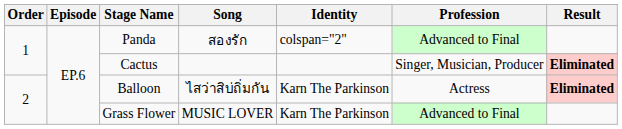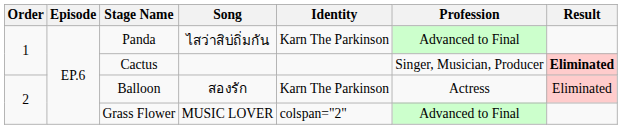(228, 40) สองรัก -> (228, 40) ไสว่าสิบ่ถิ่มกัน
(313, 39) colspan="2" -> (334, 39) Karn The Parkinson
(228, 89) ไสว่าสิบ่ถิ่มกัน -> (228, 89) สองรัก
(582, 88) bold -> (582, 88) normal
(334, 113) Karn The Parkinson -> (313, 113) colspan="2"
